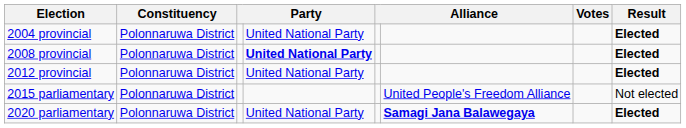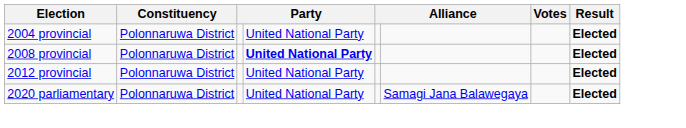- row: (61, 93)
(459, 113) bold -> (456, 93) normal
